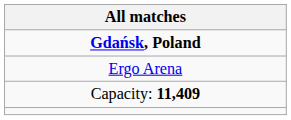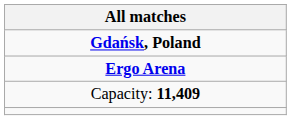(145, 68) normal -> (145, 68) bold
